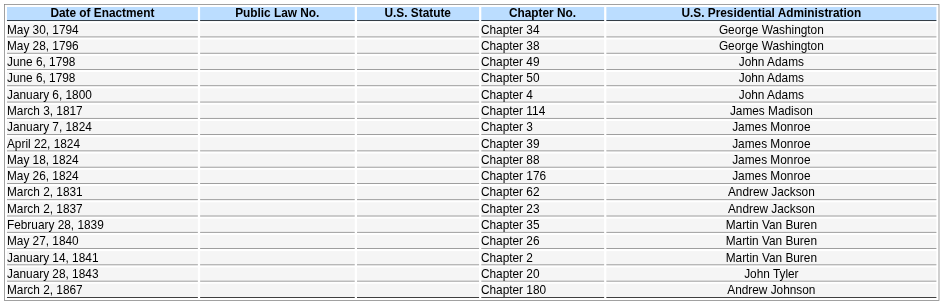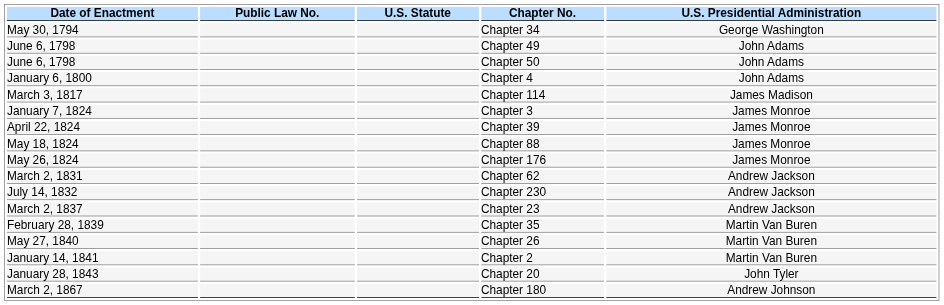- row: (510, 46)
+ row: (514, 192)
